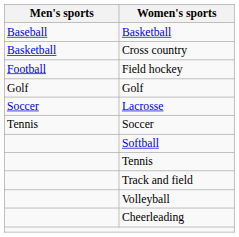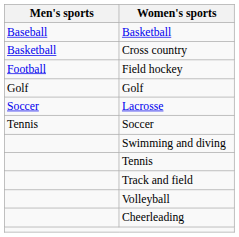- row: (140, 143)
+ row: (174, 143)
